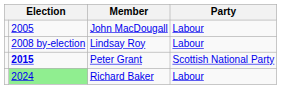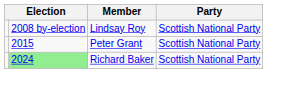- row: (129, 28)
(188, 44) Labour -> (209, 28) Scottish National Party
(22, 60) bold -> (22, 44) normal
(188, 76) Labour -> (209, 60) Scottish National Party
